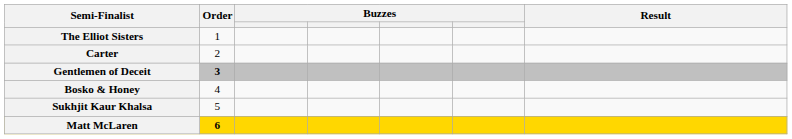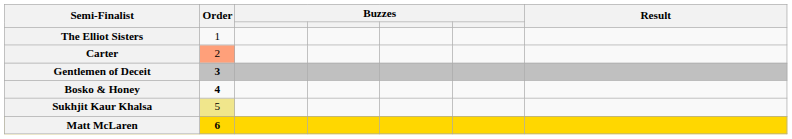(217, 54) no background -> (217, 54) lightsalmon background
(217, 89) normal -> (217, 89) bold
(217, 107) no background -> (217, 107) khaki background
